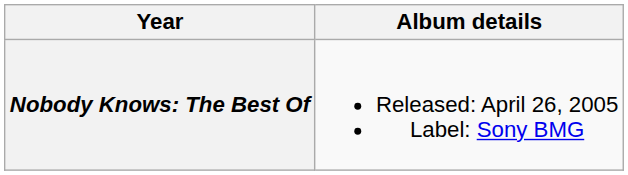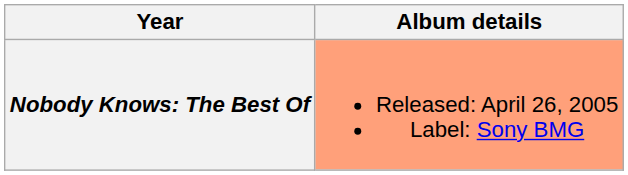(469, 117) no background -> (469, 117) lightsalmon background
